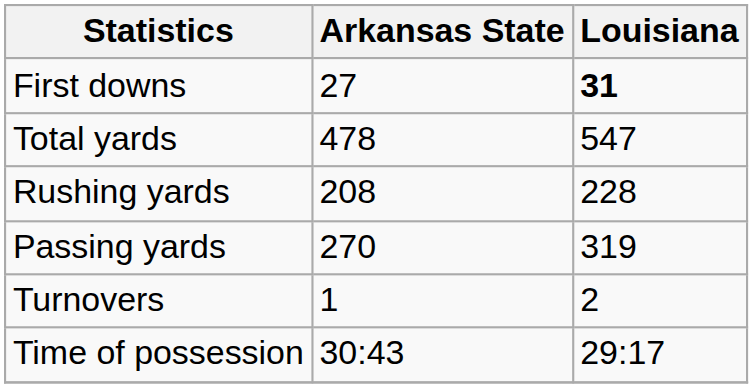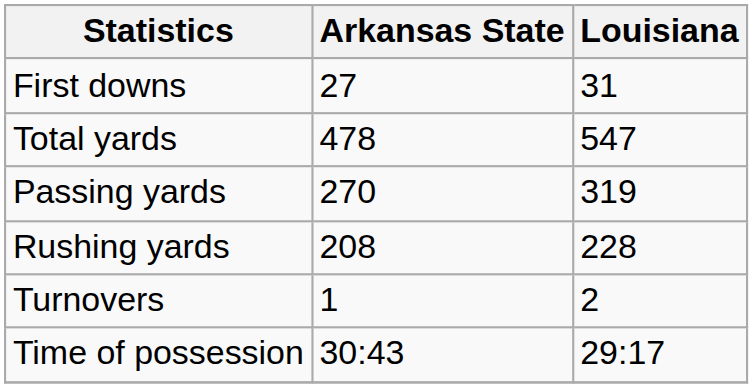(599, 85) bold -> (599, 85) normal
rows swapped: (121, 192) <-> (119, 246)
